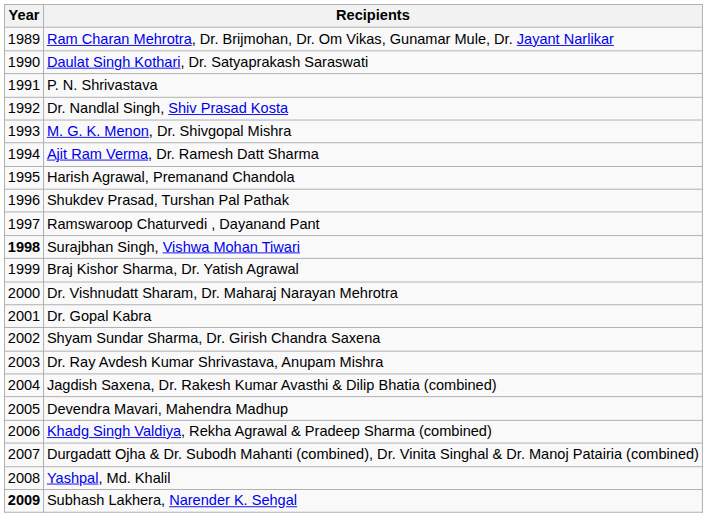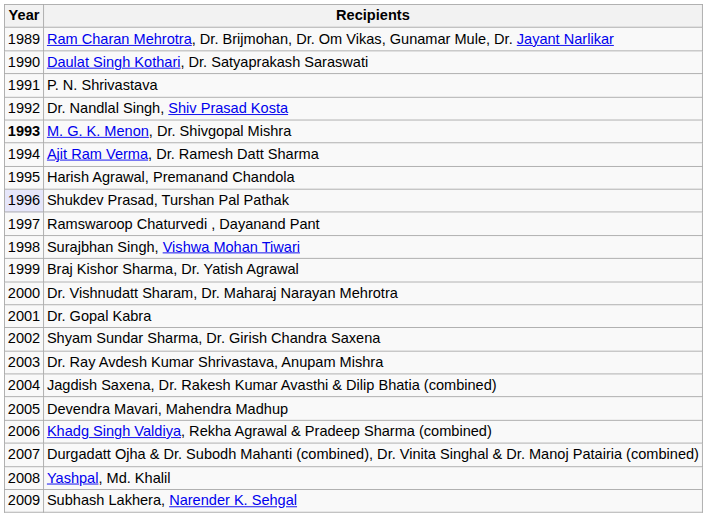(24, 131) normal -> (24, 131) bold
(24, 200) no background -> (24, 200) lavender background
(24, 246) bold -> (24, 246) normal
(24, 500) bold -> (24, 500) normal
